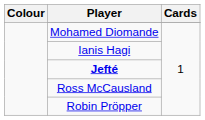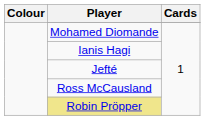(104, 69) bold -> (104, 69) normal
(104, 106) no background -> (104, 106) khaki background
